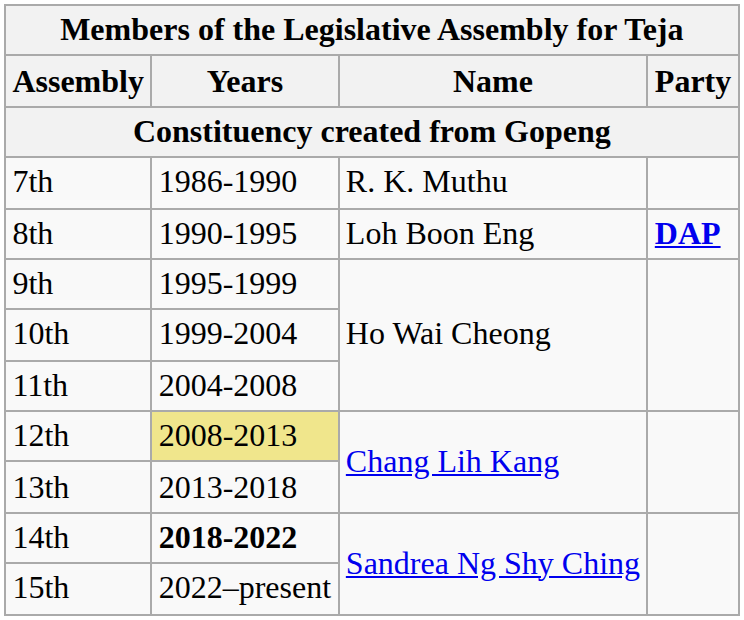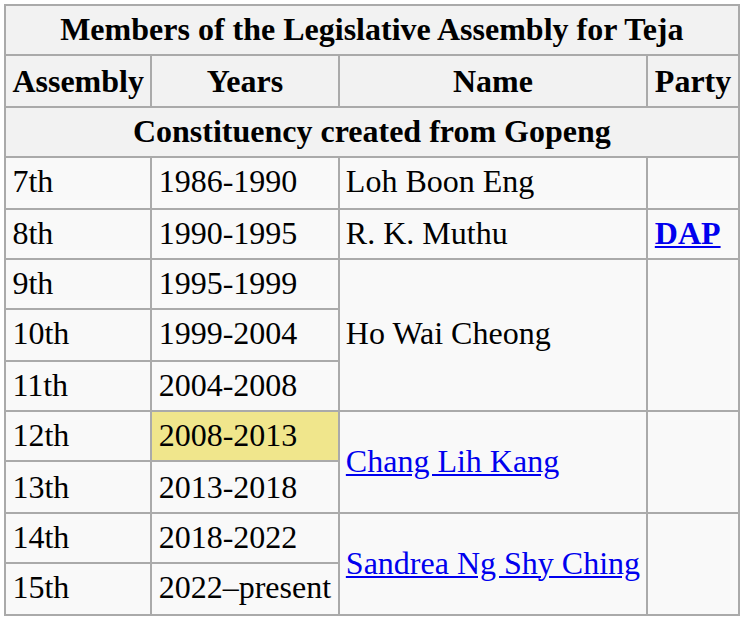(427, 182) R. K. Muthu -> (440, 182) Loh Boon Eng
(440, 232) Loh Boon Eng -> (427, 232) R. K. Muthu
(228, 537) bold -> (228, 537) normal
